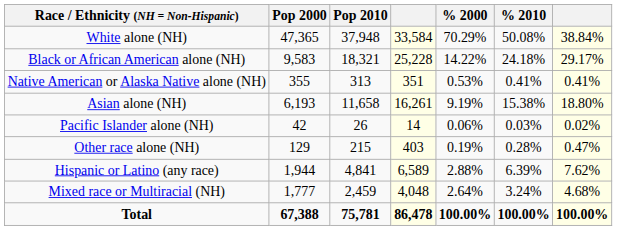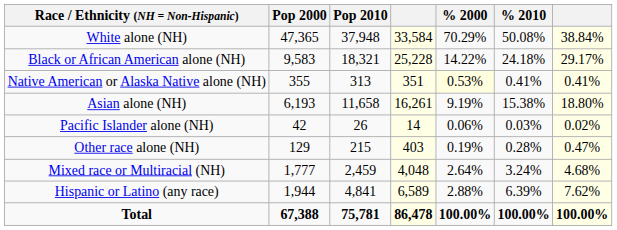(465, 81) no background -> (465, 81) lightyellow background
rows swapped: (137, 192) <-> (137, 170)
